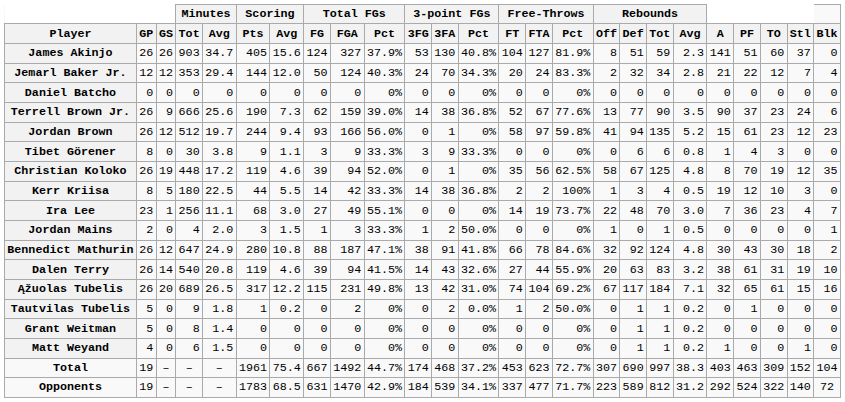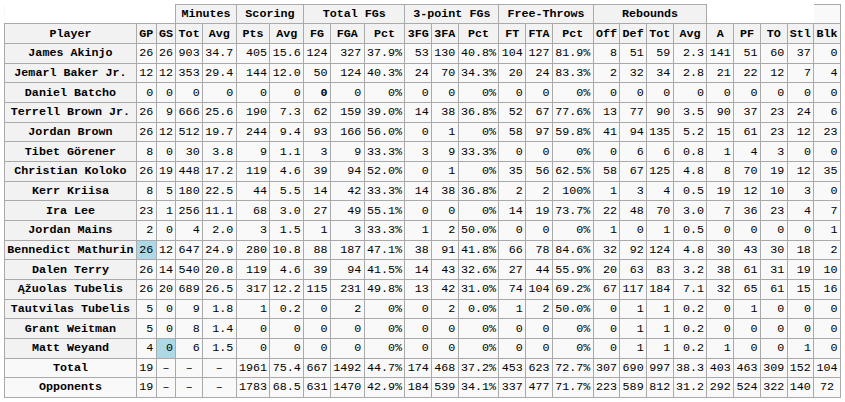(324, 93) normal -> (324, 93) bold
(146, 250) no background -> (146, 250) lightblue background
(169, 348) no background -> (169, 348) lightblue background
